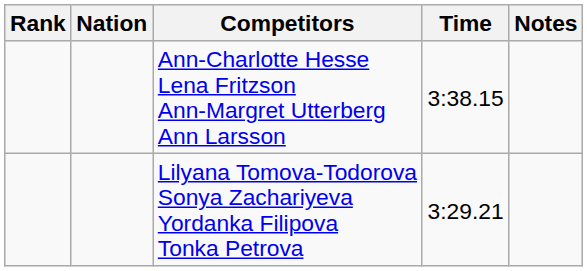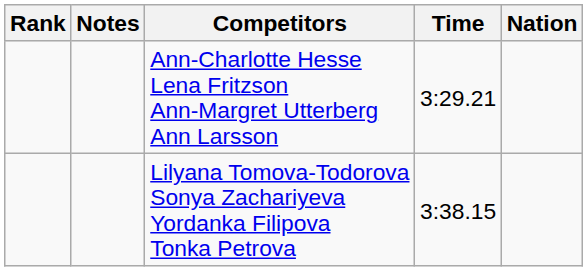columns swapped: (112, 23) <-> (546, 23)
(466, 97) 3:38.15 -> (458, 97) 3:29.21
(466, 210) 3:29.21 -> (458, 210) 3:38.15
